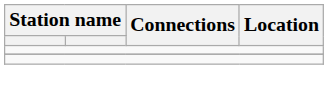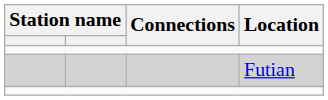+ row: (35, 70)
